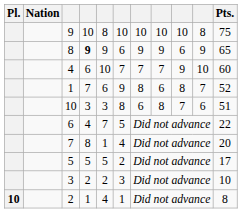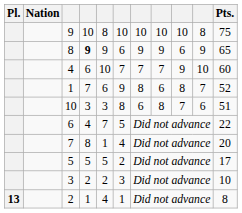(14, 198) 10 -> (14, 198) 13
